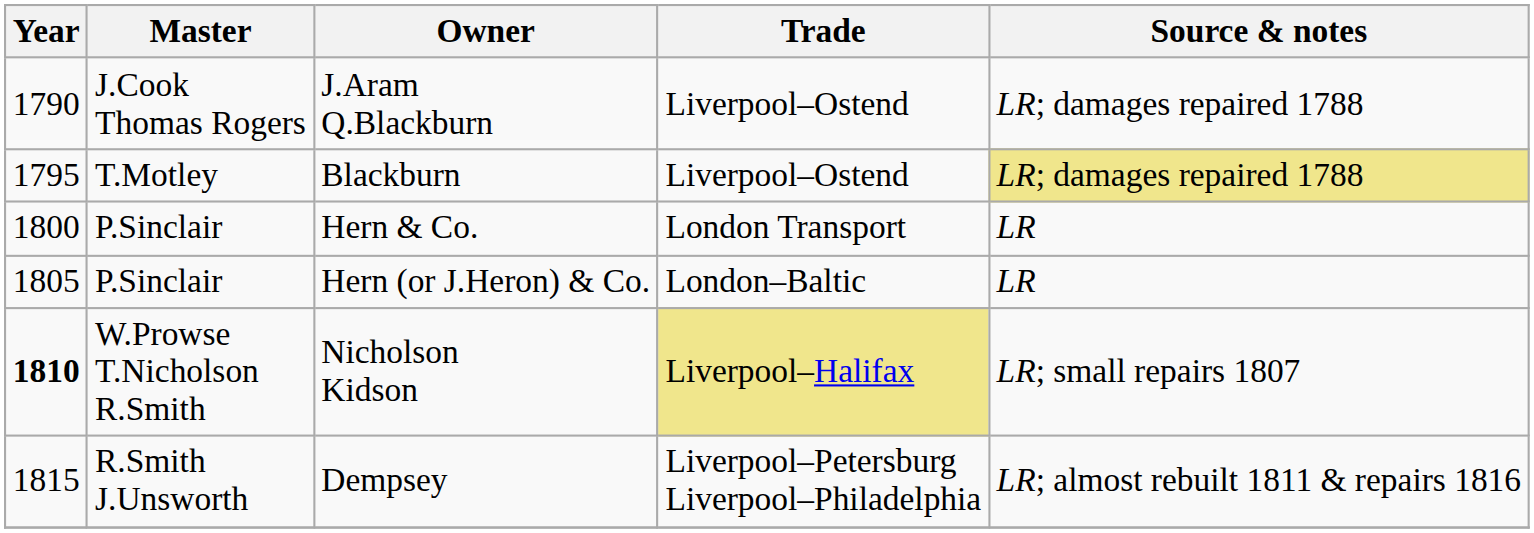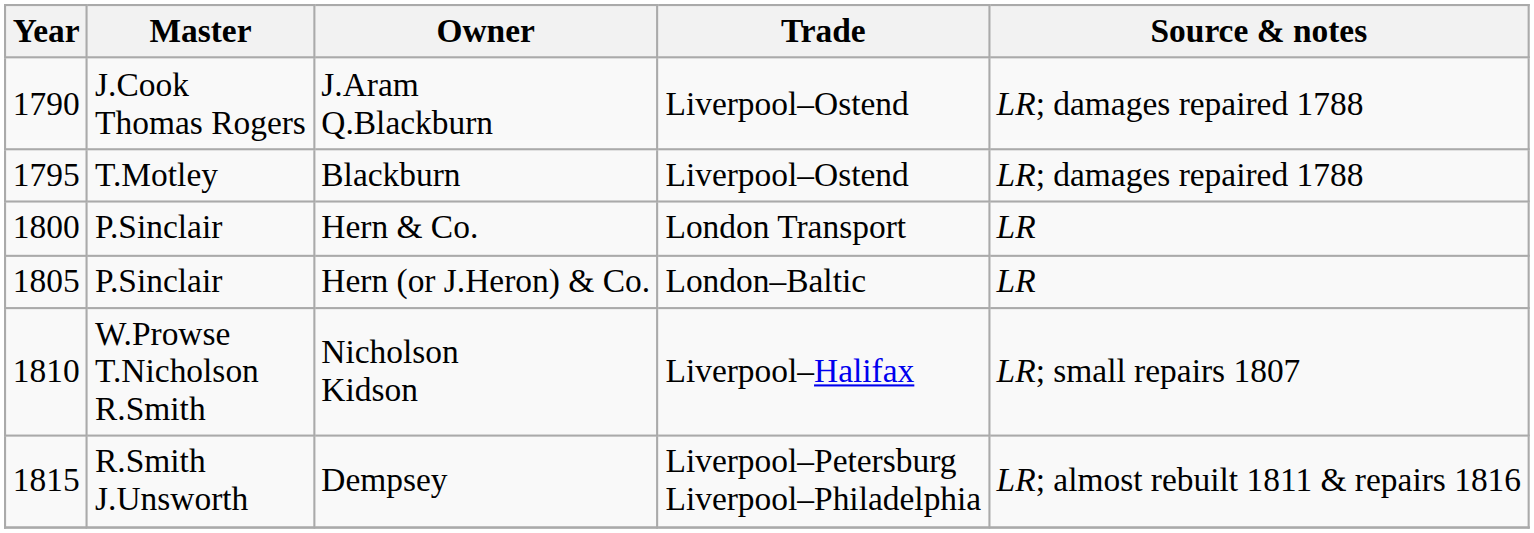(1180, 174) khaki background -> (1180, 174) no background
(46, 371) bold -> (46, 371) normal
(790, 371) khaki background -> (790, 371) no background
